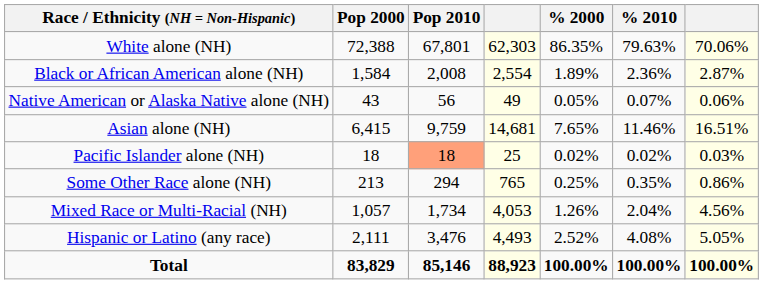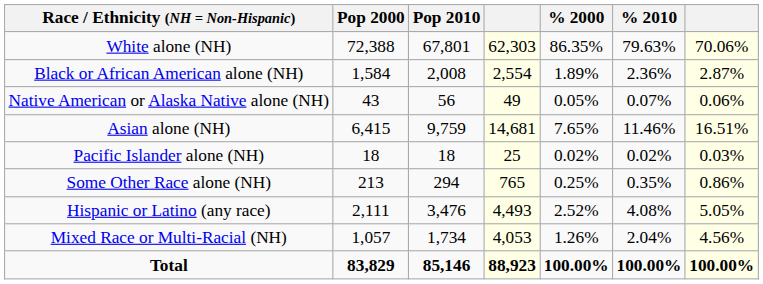(447, 155) lightsalmon background -> (447, 155) no background
rows swapped: (169, 210) <-> (169, 237)
